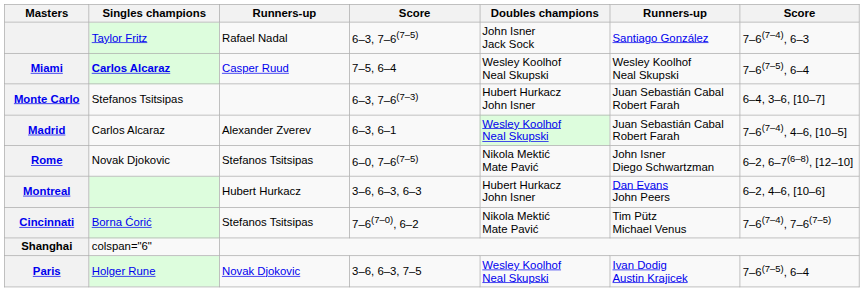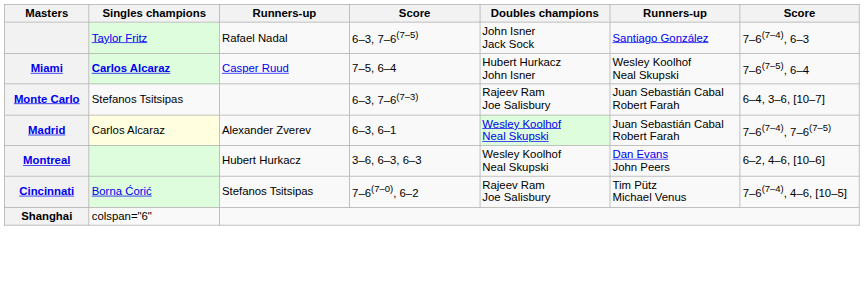(522, 68) Wesley Koolhof Neal Skupski -> (522, 68) Hubert Hurkacz John Isner
(522, 99) Hubert Hurkacz John Isner -> (516, 99) Rajeev Ram Joe Salisbury
(128, 130) no background -> (128, 130) lightyellow background
(795, 130) 7–6(7–4), 4–6, [10–5] -> (787, 130) 7–6(7–4), 7–6(7–5)
- row: (47, 161)
(522, 191) Hubert Hurkacz John Isner -> (522, 161) Wesley Koolhof Neal Skupski
(516, 222) Nikola Mektić Mate Pavić -> (516, 191) Rajeev Ram Joe Salisbury
(787, 222) 7–6(7–4), 7–6(7–5) -> (795, 191) 7–6(7–4), 4–6, [10–5]
- row: (47, 271)
